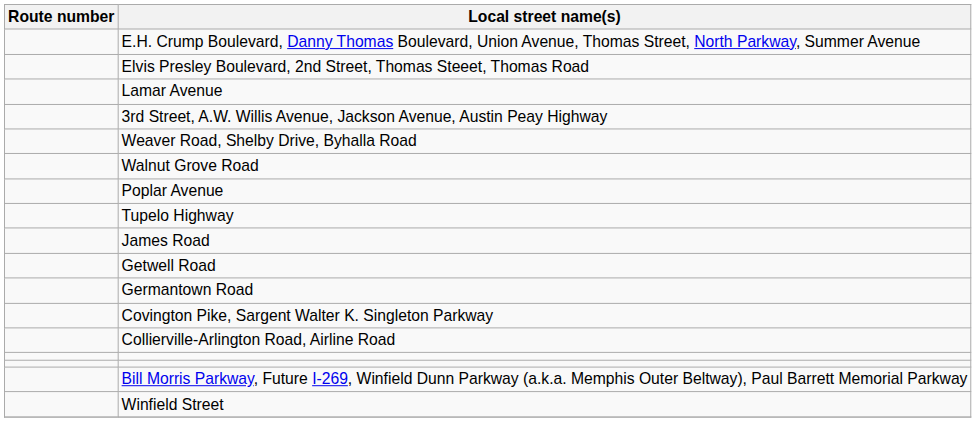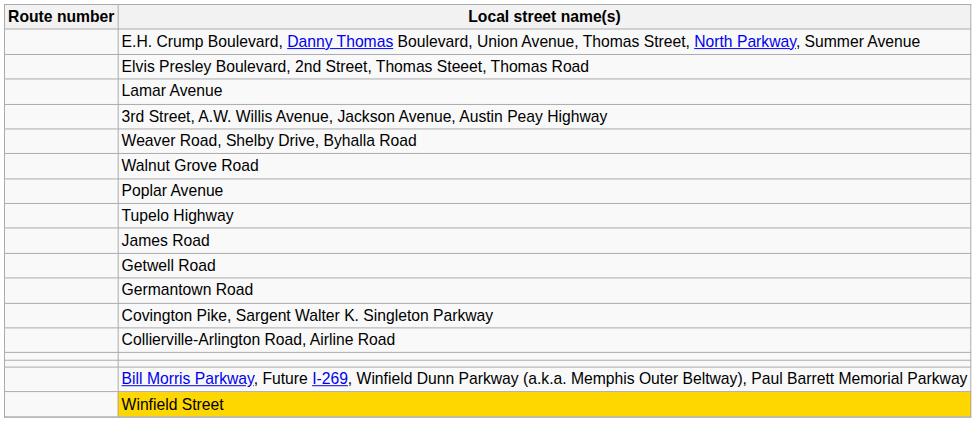(173, 404) no background -> (173, 404) gold background
